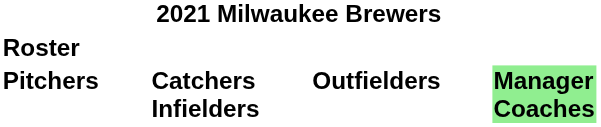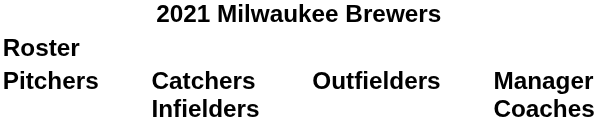(544, 94) lightgreen background -> (544, 94) no background
